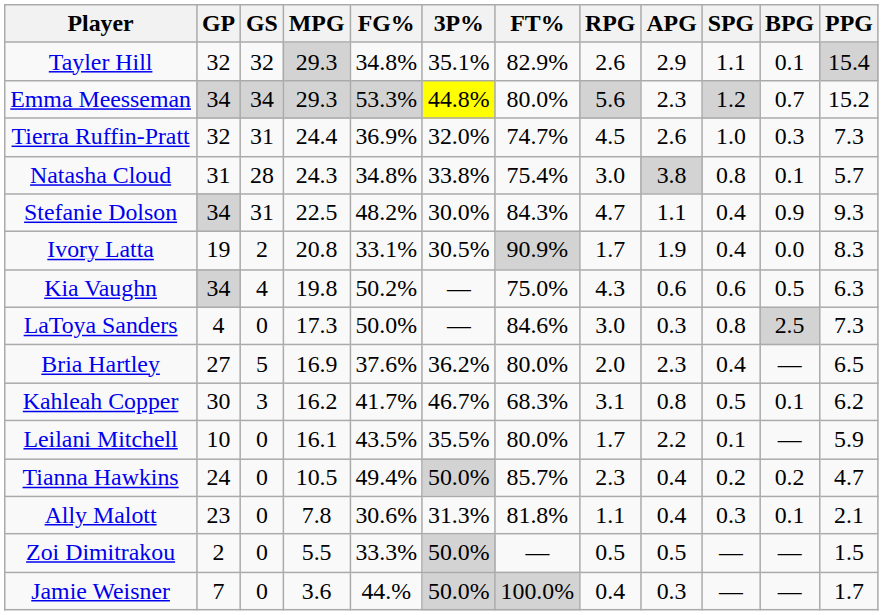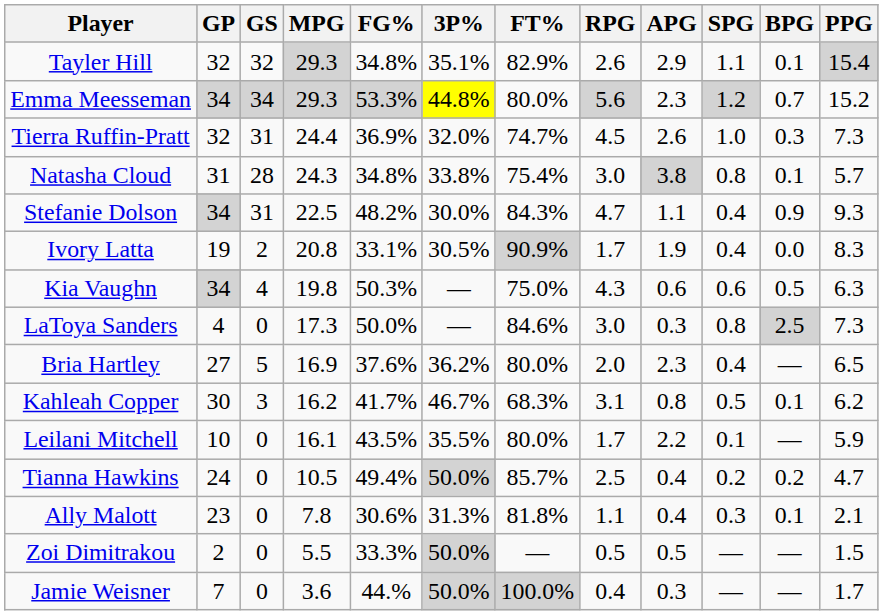(386, 288) 50.2% -> (386, 288) 50.3%
(610, 477) 2.3 -> (610, 477) 2.5
